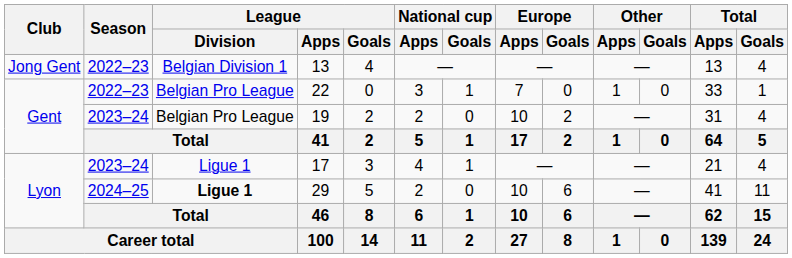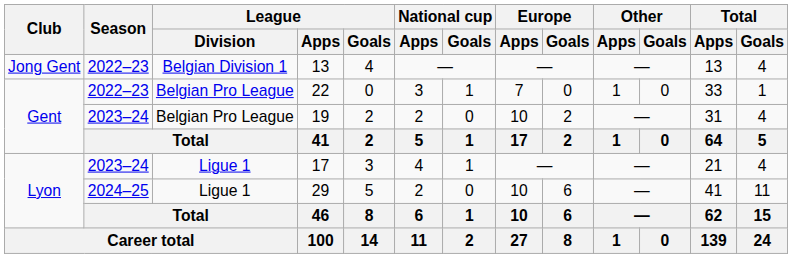(225, 191) bold -> (225, 191) normal
